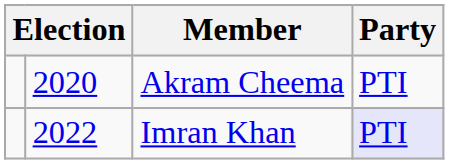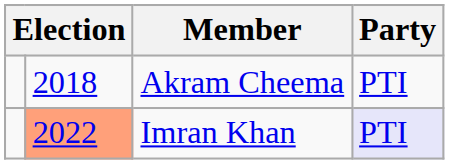(65, 81) 2020 -> (65, 81) 2018
(65, 132) no background -> (65, 132) lightsalmon background
